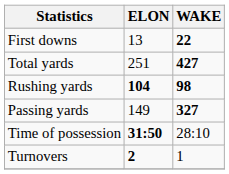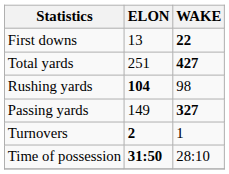(184, 86) bold -> (184, 86) normal
rows swapped: (38, 156) <-> (64, 133)
